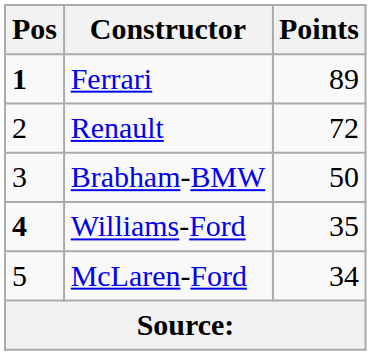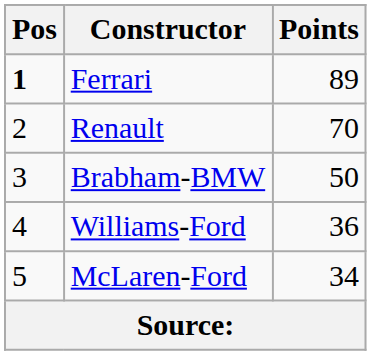(344, 128) 72 -> (344, 128) 70
(19, 226) bold -> (19, 226) normal
(344, 226) 35 -> (344, 226) 36
